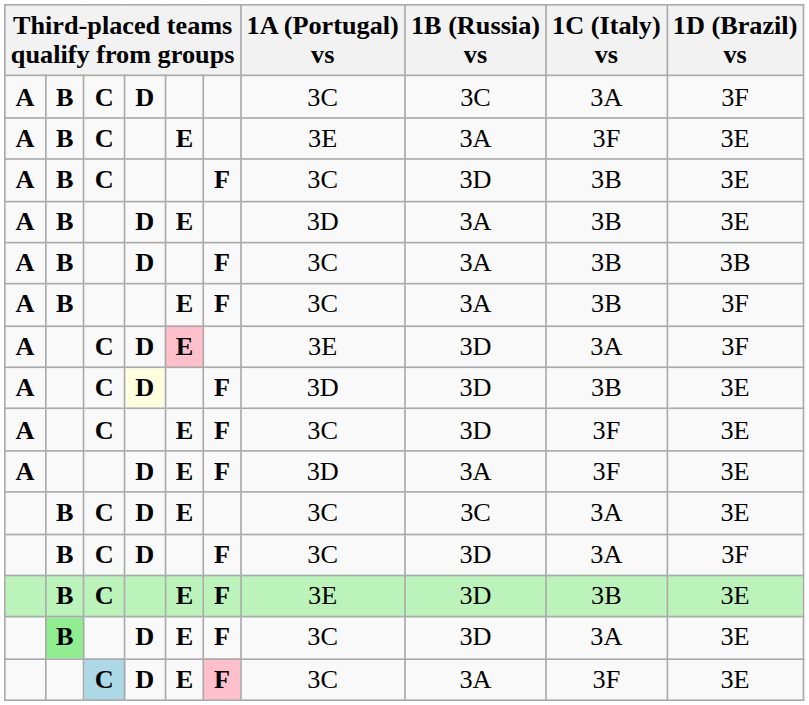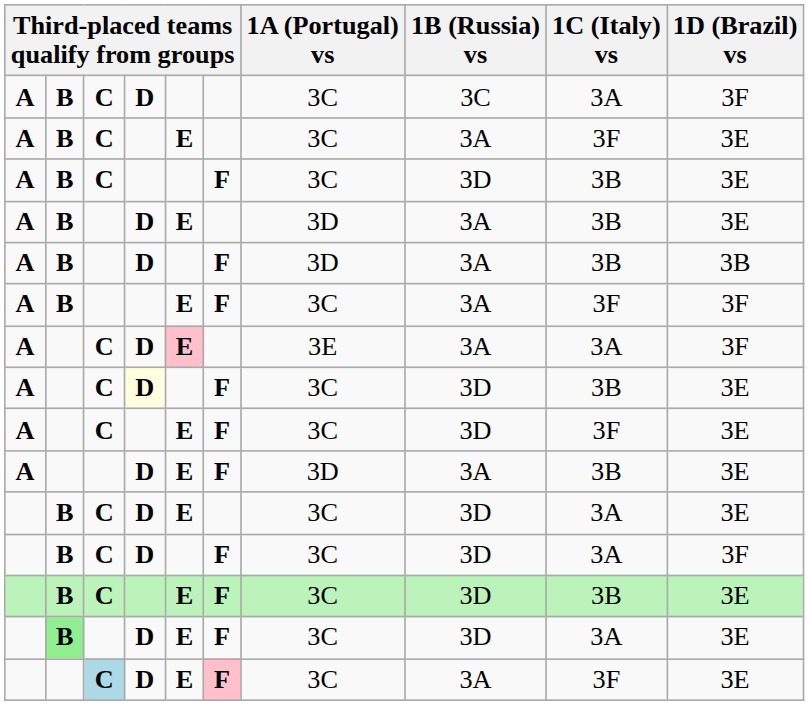(323, 138) 3E -> (323, 138) 3C
(323, 262) 3C -> (323, 262) 3D
(606, 304) 3B -> (606, 304) 3F
(475, 346) 3D -> (475, 346) 3A
(323, 387) 3D -> (323, 387) 3C
(606, 470) 3F -> (606, 470) 3B
(475, 512) 3C -> (475, 512) 3D
(323, 595) 3E -> (323, 595) 3C
